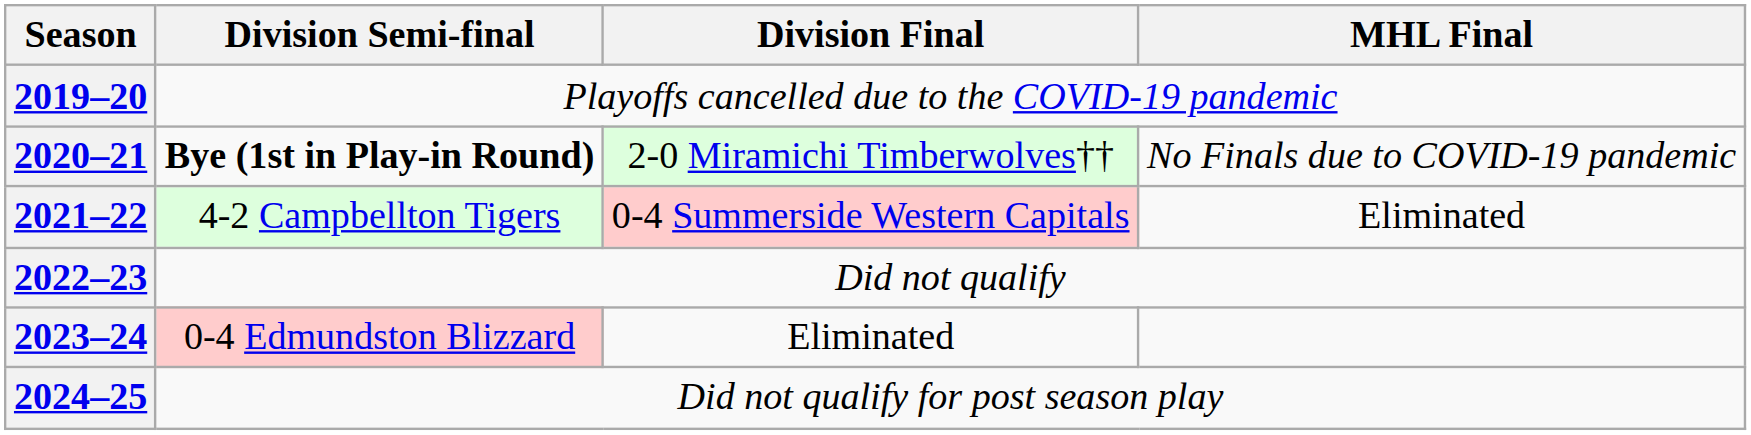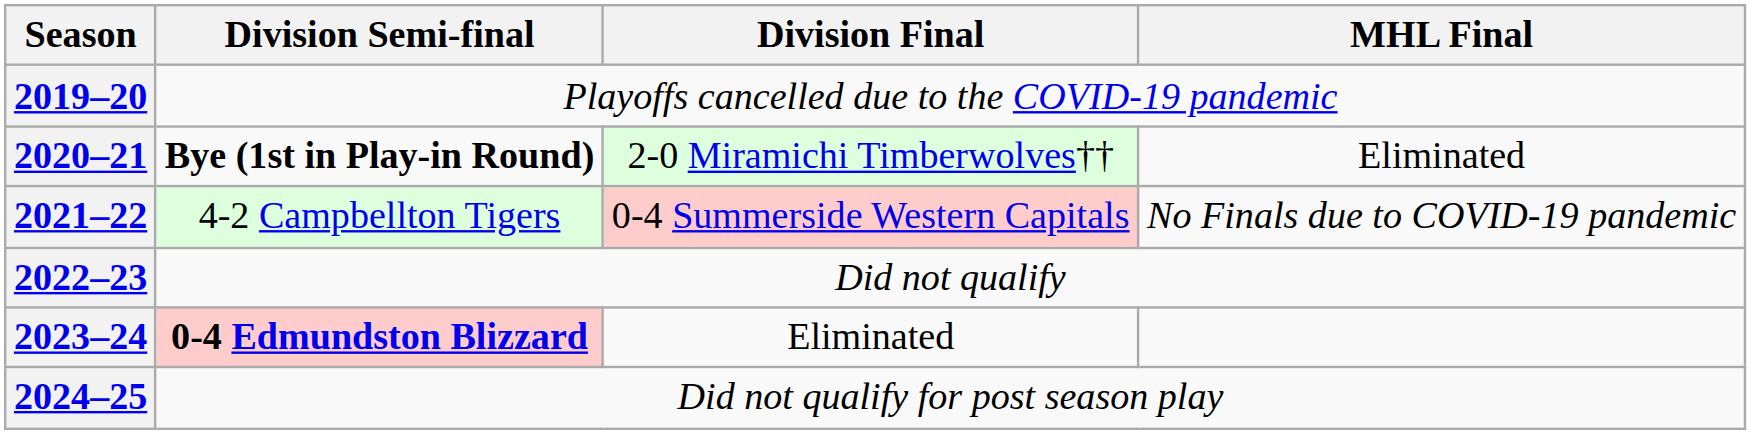(1442, 155) No Finals due to COVID-19 pandemic -> (1442, 155) Eliminated
(1442, 215) Eliminated -> (1442, 215) No Finals due to COVID-19 pandemic
(380, 336) normal -> (380, 336) bold
